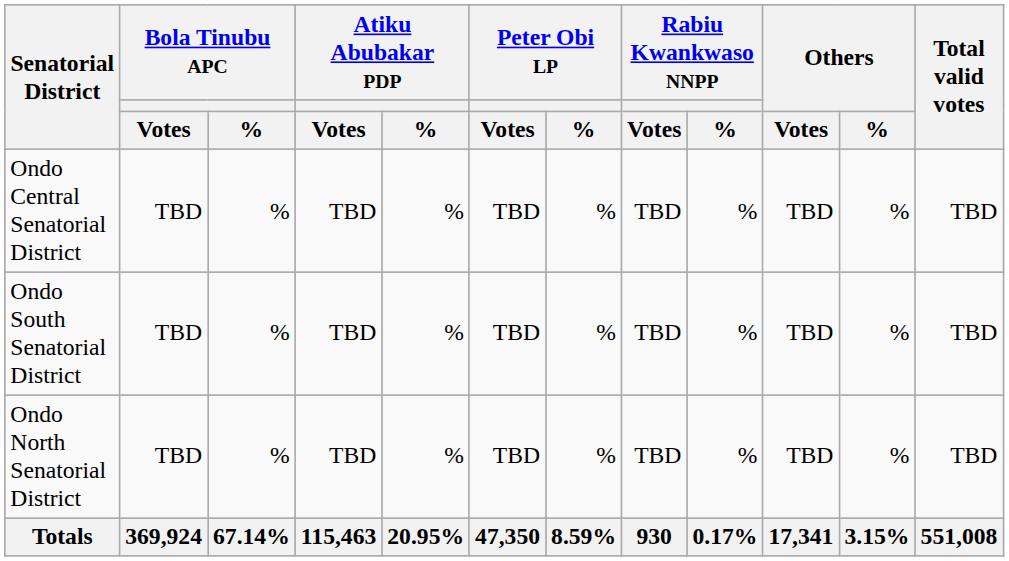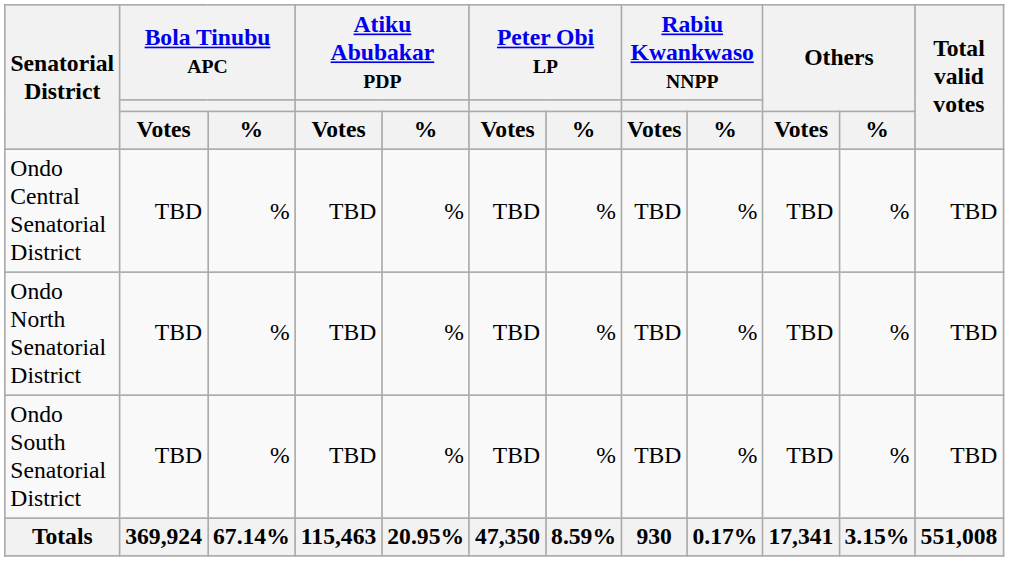rows swapped: (58, 456) <-> (58, 333)
